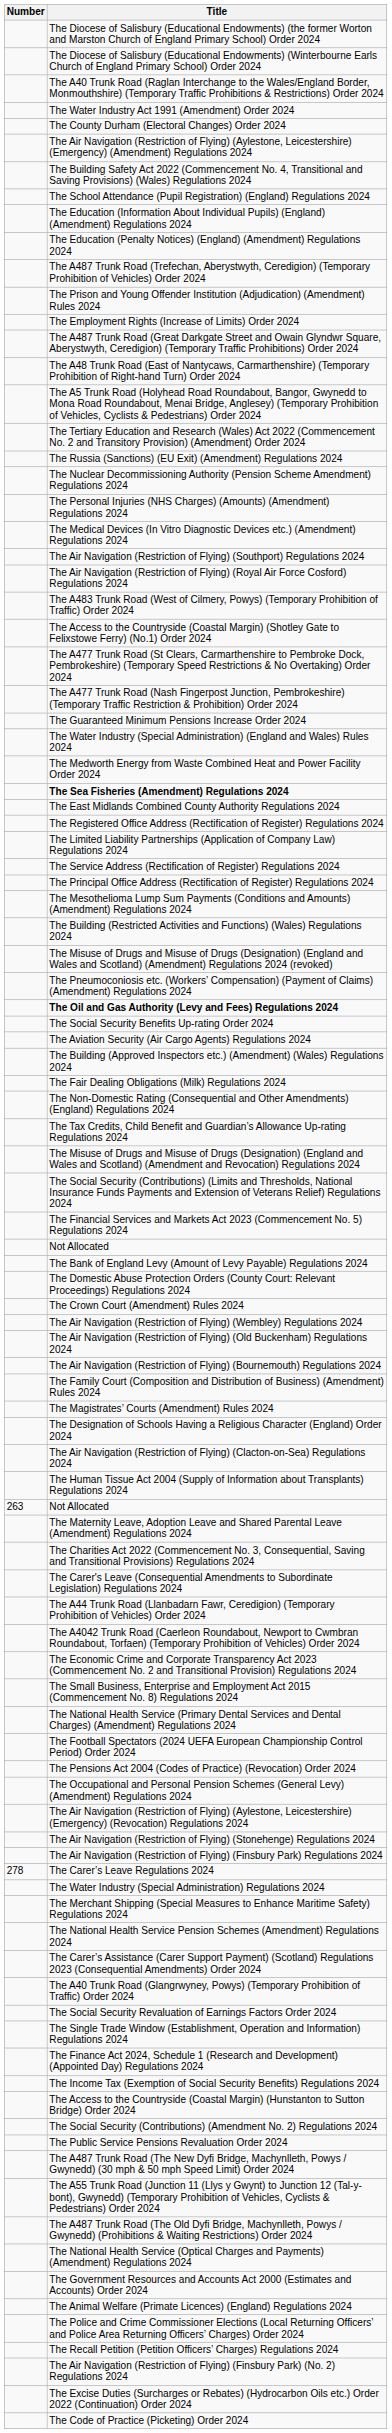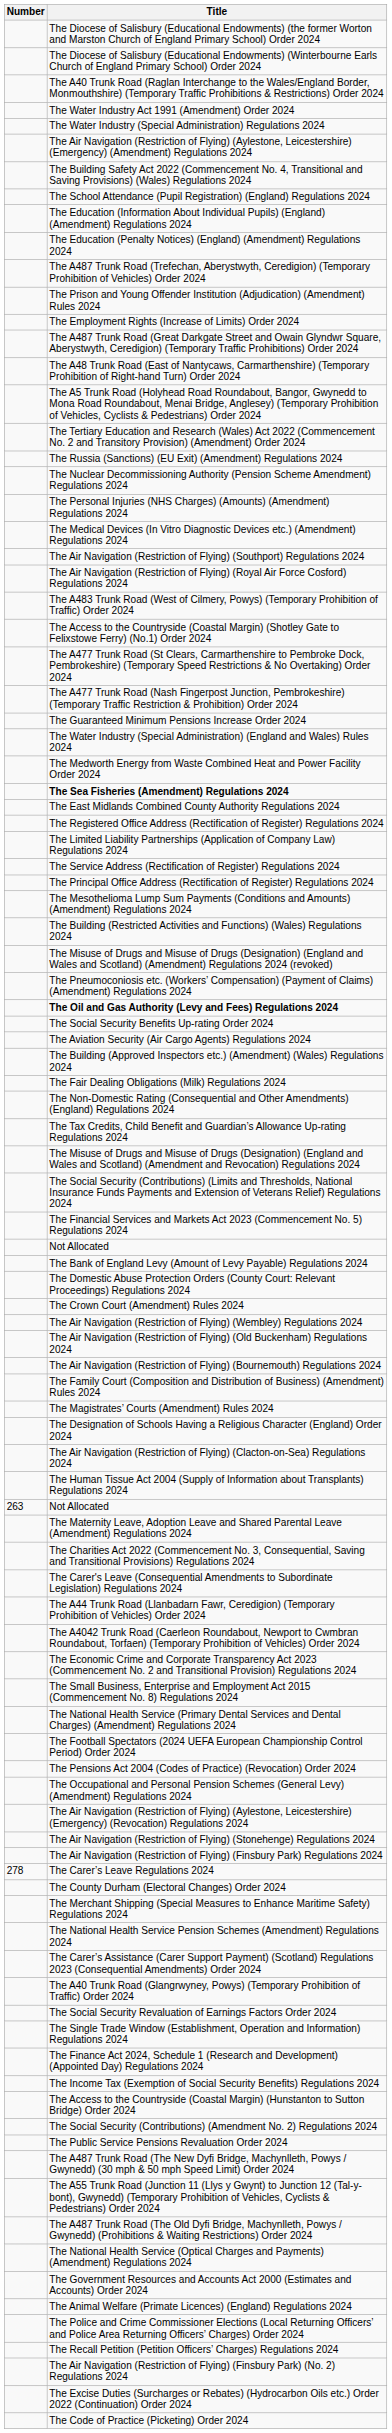(168, 126) The County Durham (Electoral Changes) Order 2024 -> (187, 126) The Water Industry (Special Administration) Regulations 2024
(187, 1887) The Water Industry (Special Administration) Regulations 2024 -> (168, 1887) The County Durham (Electoral Changes) Order 2024
